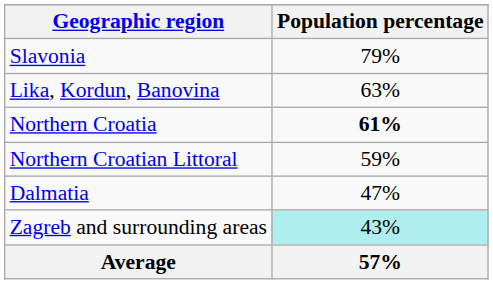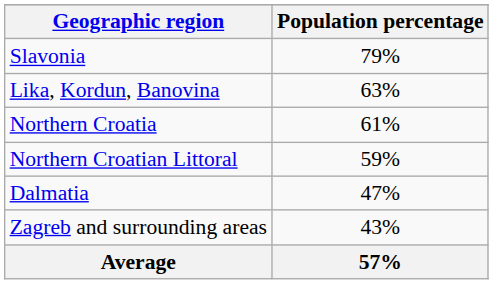(380, 124) bold -> (380, 124) normal
(380, 227) paleturquoise background -> (380, 227) no background
